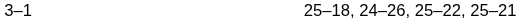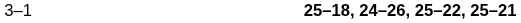(410, 10) normal -> (410, 10) bold
